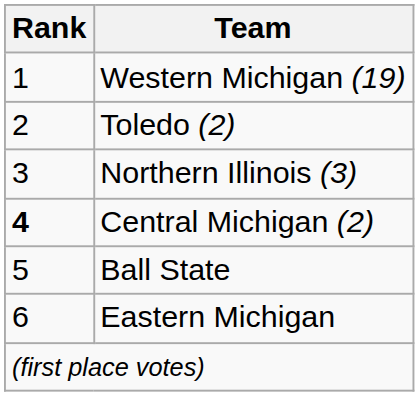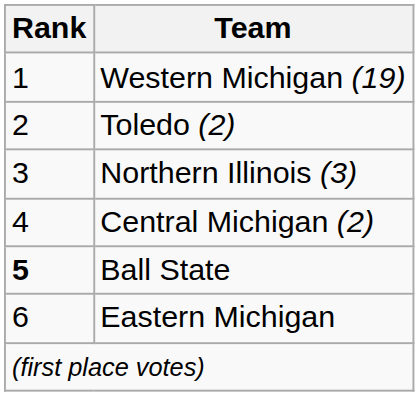(20, 221) bold -> (20, 221) normal
(20, 269) normal -> (20, 269) bold
